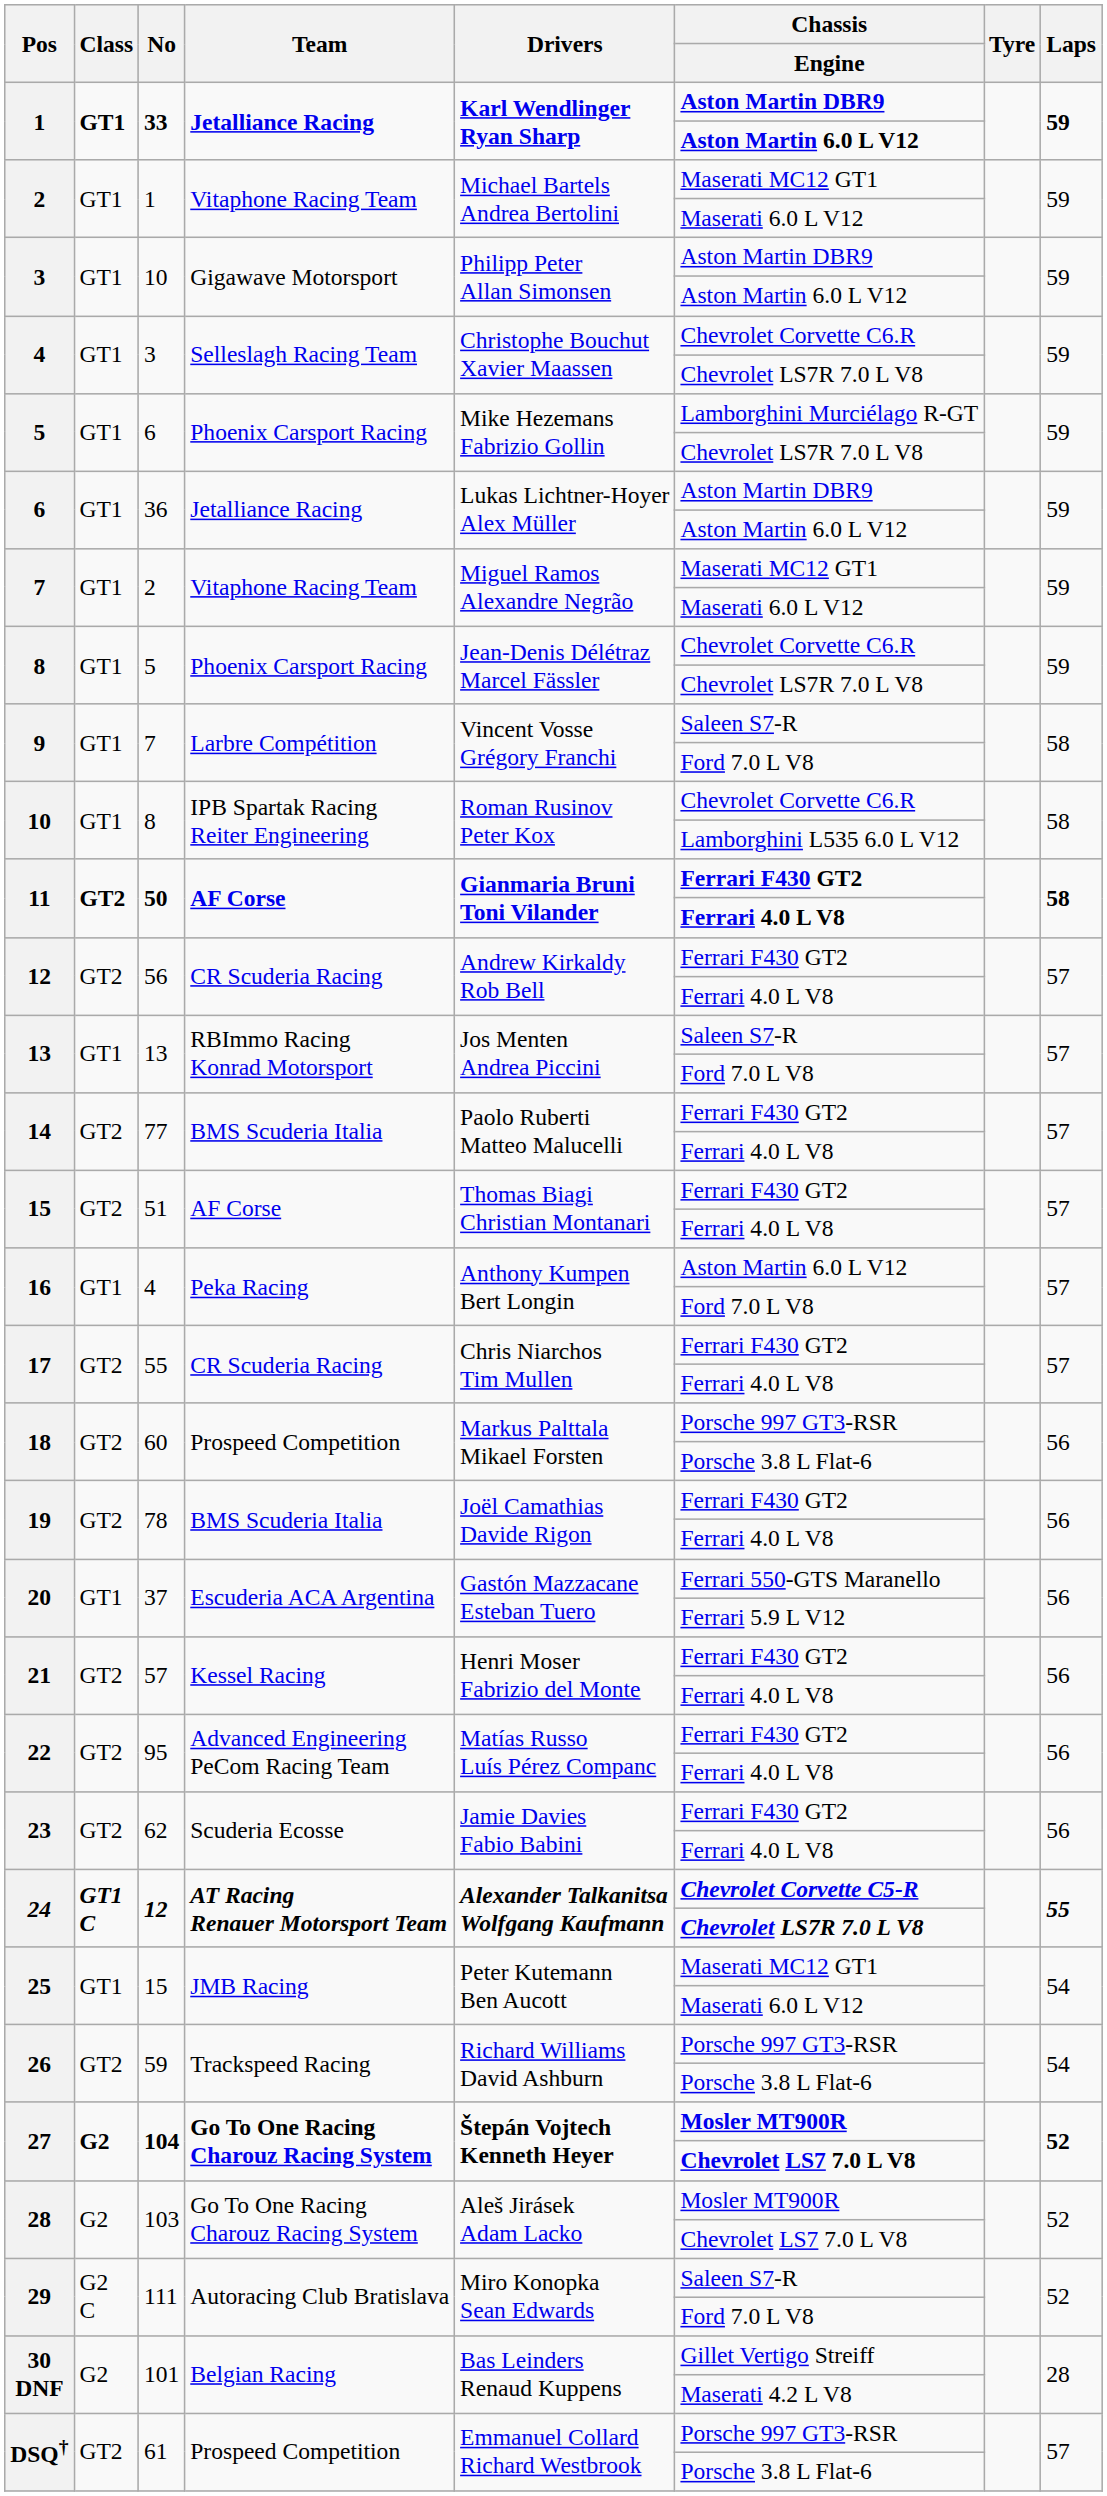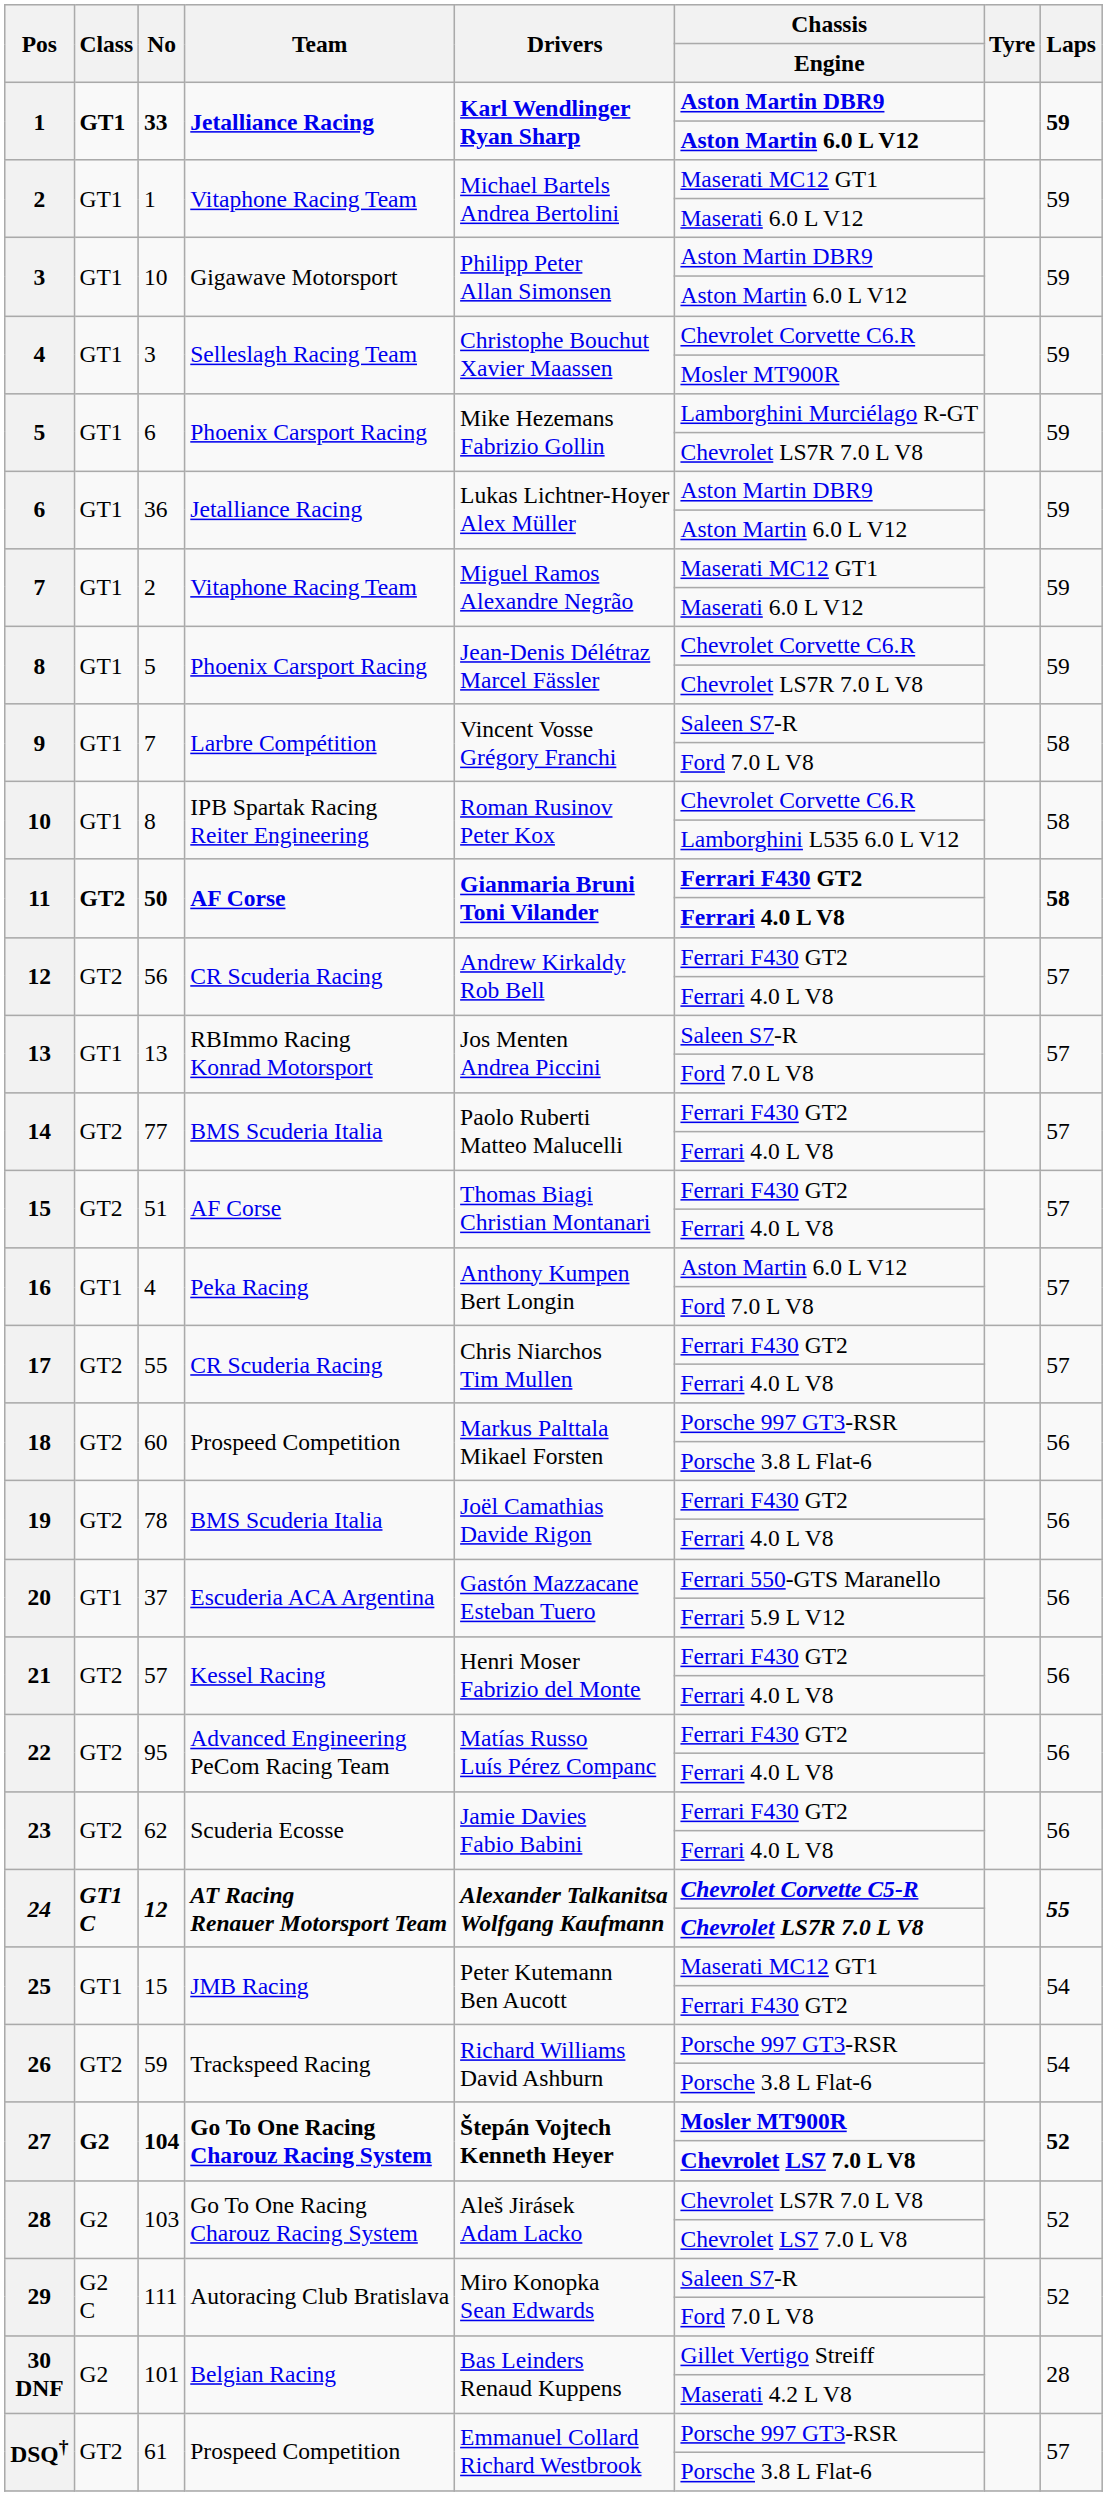(802, 373) Chevrolet LS7R 7.0 L V8 -> (760, 373) Mosler MT900R
(772, 2005) Maserati 6.0 L V12 -> (764, 2005) Ferrari F430 GT2
(760, 2199) Mosler MT900R -> (802, 2199) Chevrolet LS7R 7.0 L V8
